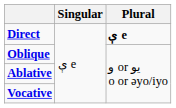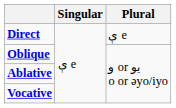(118, 34) bold -> (118, 34) normal
